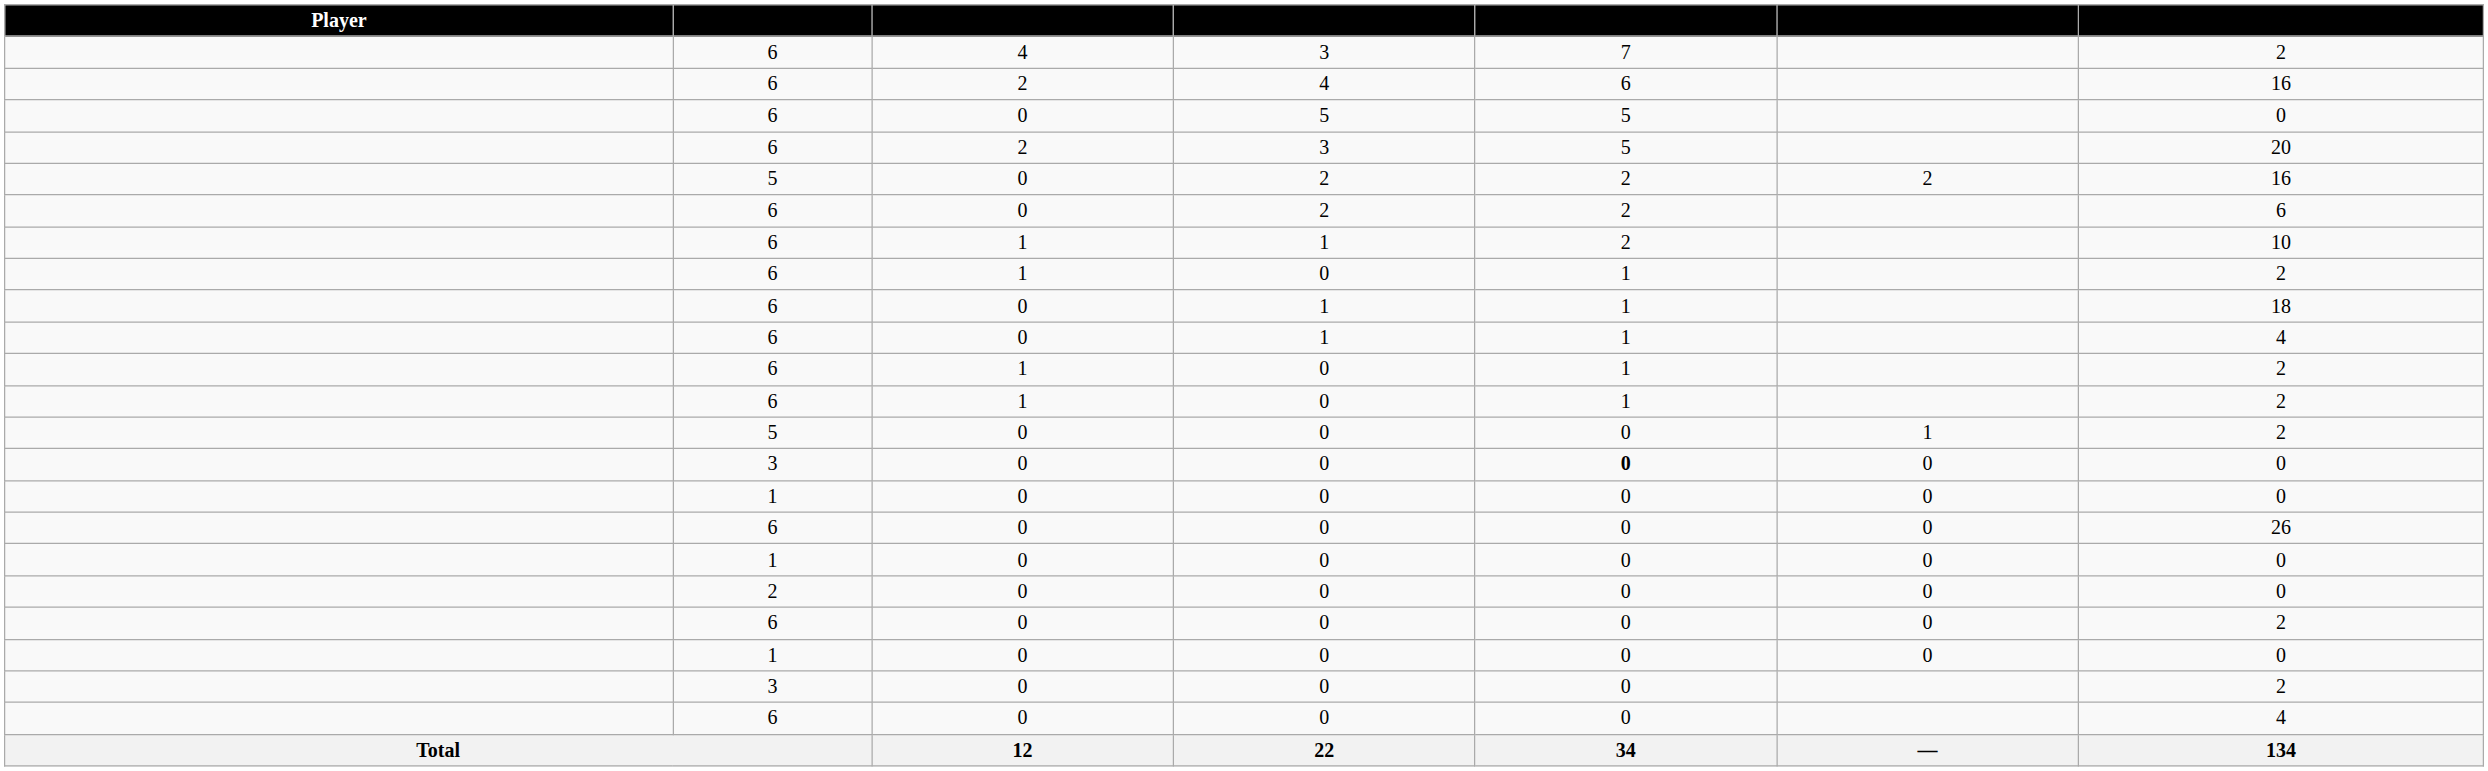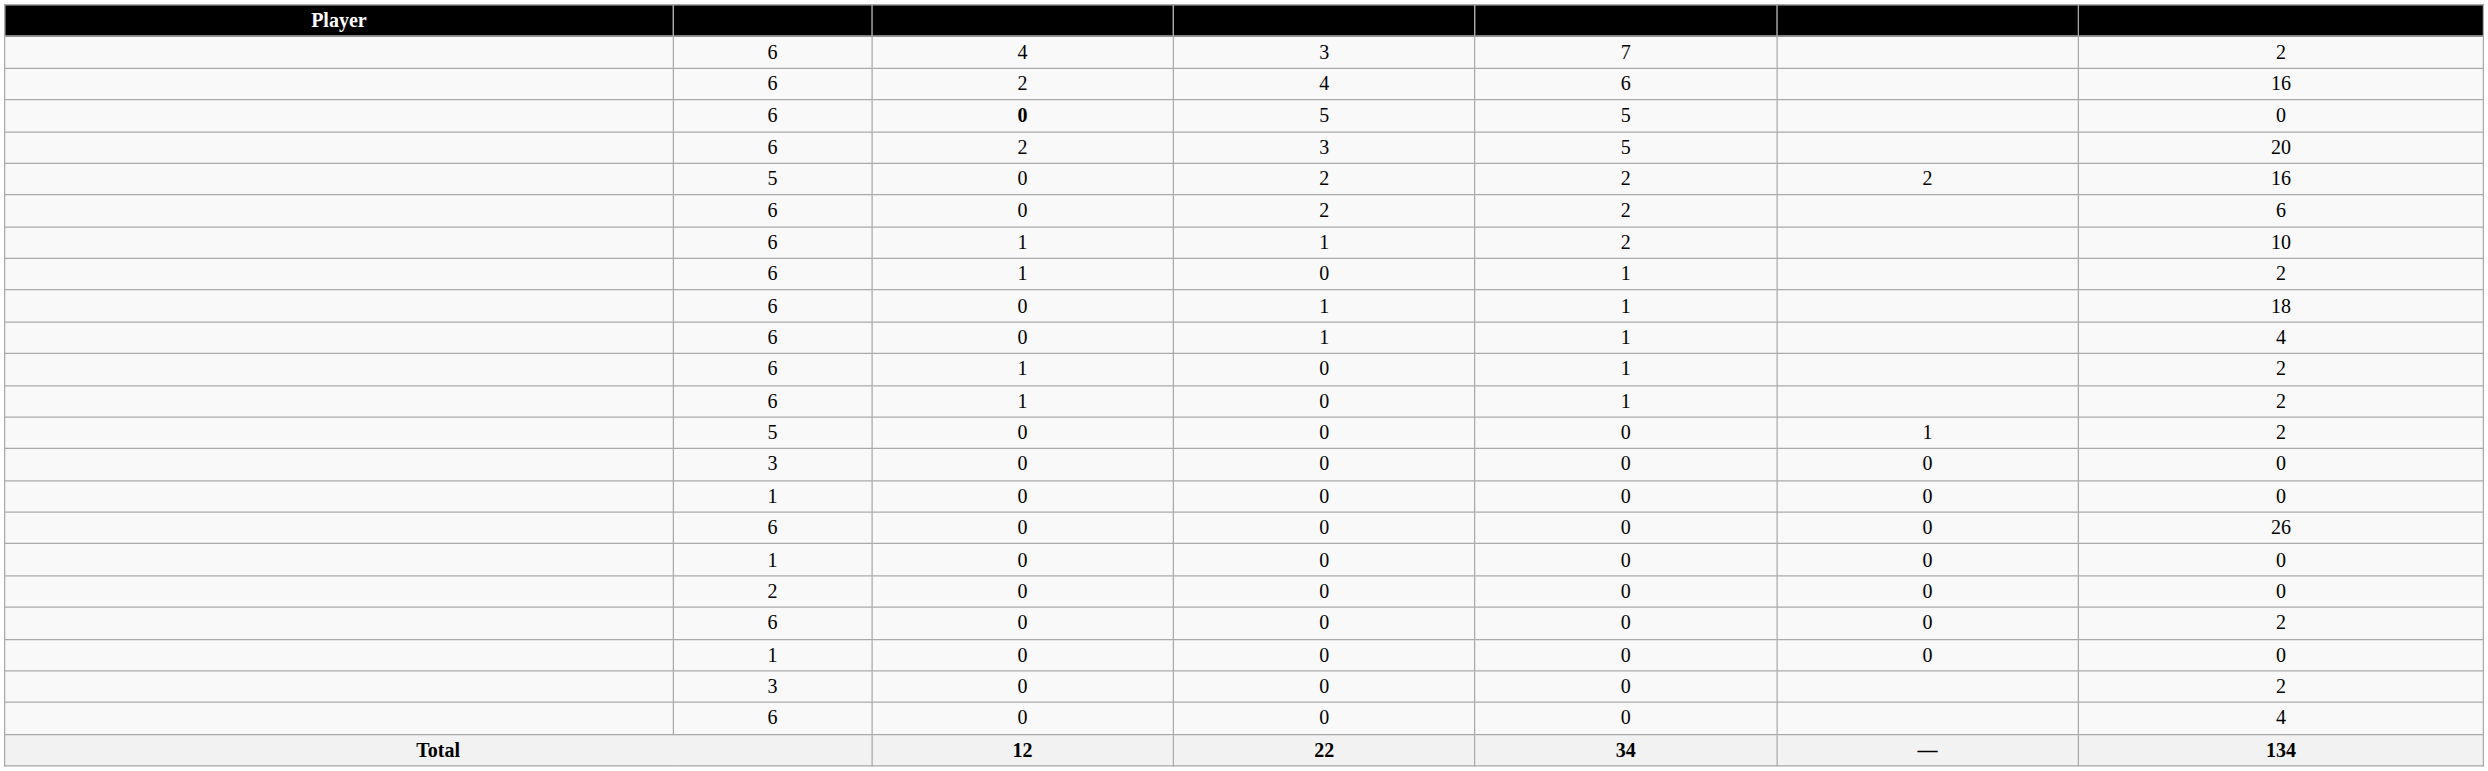(1022, 115) normal -> (1022, 115) bold
(1626, 464) bold -> (1626, 464) normal
